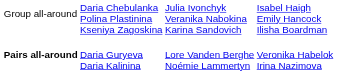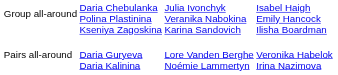(41, 54) bold -> (38, 54) normal
